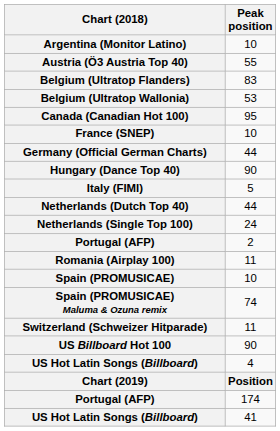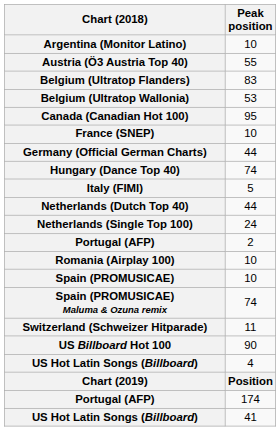(250, 170) 90 -> (250, 170) 74
(250, 260) 11 -> (250, 260) 10
